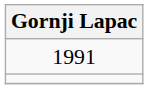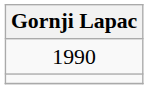(74, 56) 1991 -> (74, 56) 1990
